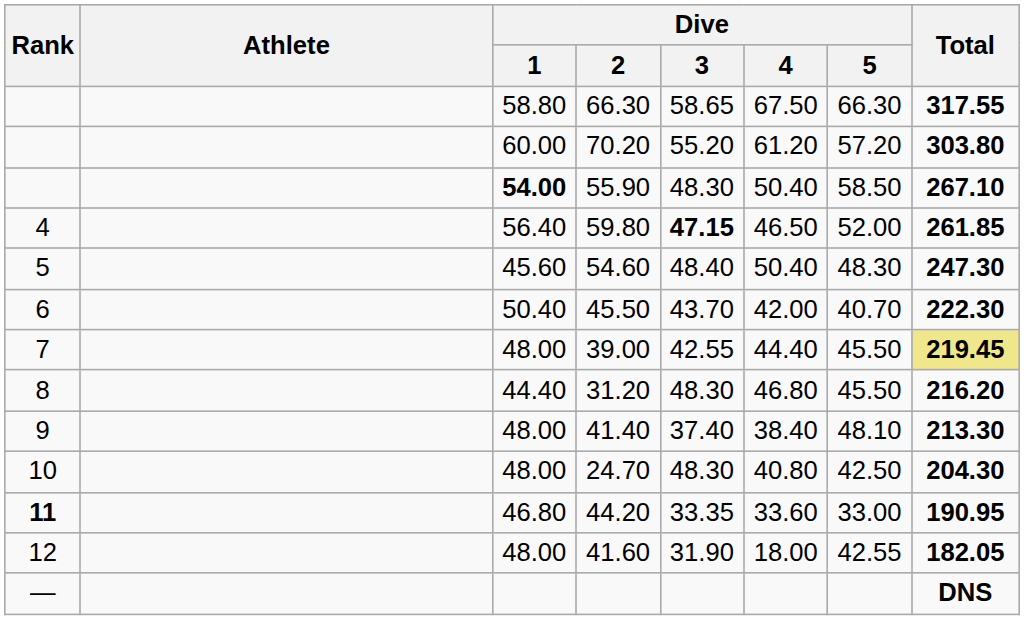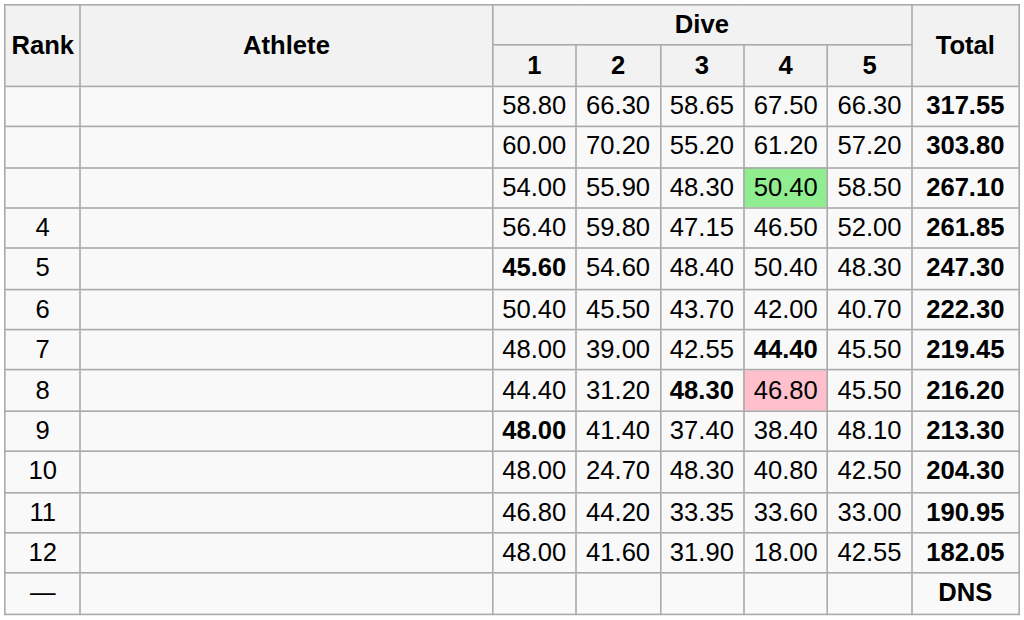(534, 187) bold -> (534, 187) normal
(786, 187) no background -> (786, 187) lightgreen background
(702, 227) bold -> (702, 227) normal
(534, 268) normal -> (534, 268) bold
(786, 349) normal -> (786, 349) bold
(965, 349) khaki background -> (965, 349) no background
(702, 390) normal -> (702, 390) bold
(786, 390) no background -> (786, 390) pink background
(534, 430) normal -> (534, 430) bold
(43, 512) bold -> (43, 512) normal
